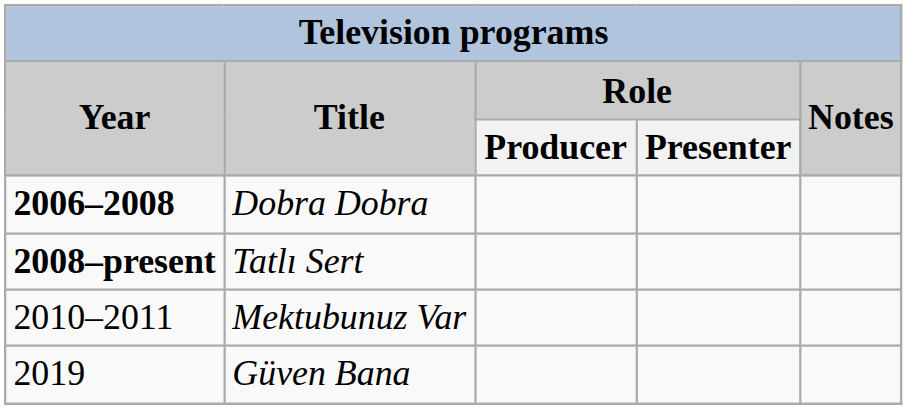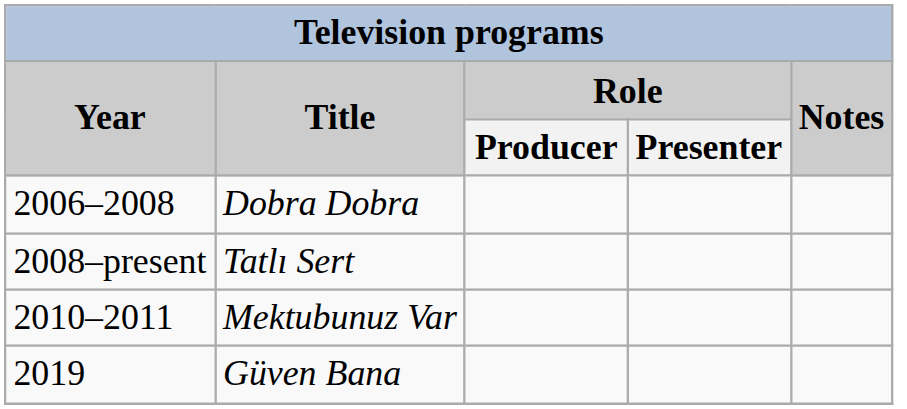(94, 203) bold -> (94, 203) normal
(115, 260) bold -> (110, 260) normal
